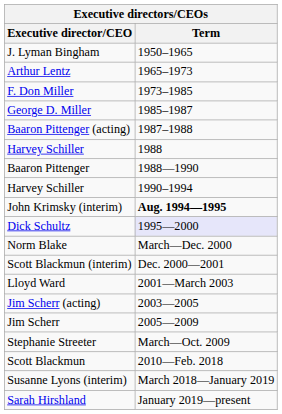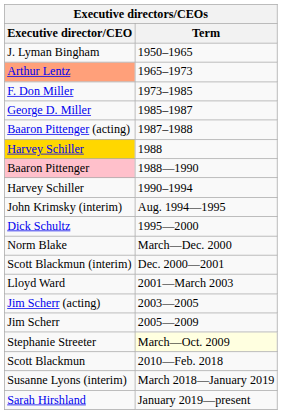(39, 71) no background -> (39, 71) lightsalmon background
(46, 149) no background -> (46, 149) gold background
(48, 168) no background -> (48, 168) pink background
(182, 206) bold -> (182, 206) normal
(168, 226) lavender background -> (168, 226) no background
(184, 341) no background -> (184, 341) lightyellow background
